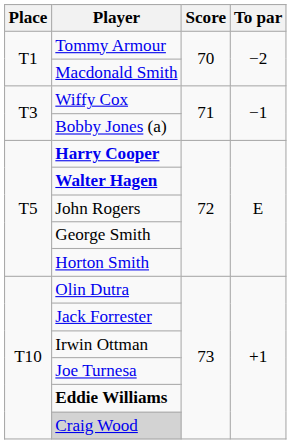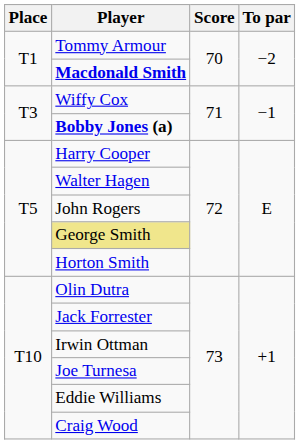(116, 72) normal -> (121, 72) bold
(111, 126) normal -> (114, 126) bold
(107, 153) bold -> (103, 153) normal
(106, 180) bold -> (102, 180) normal
(103, 235) no background -> (103, 235) khaki background
(111, 398) bold -> (108, 398) normal
(97, 425) lightgrey background -> (97, 425) no background
